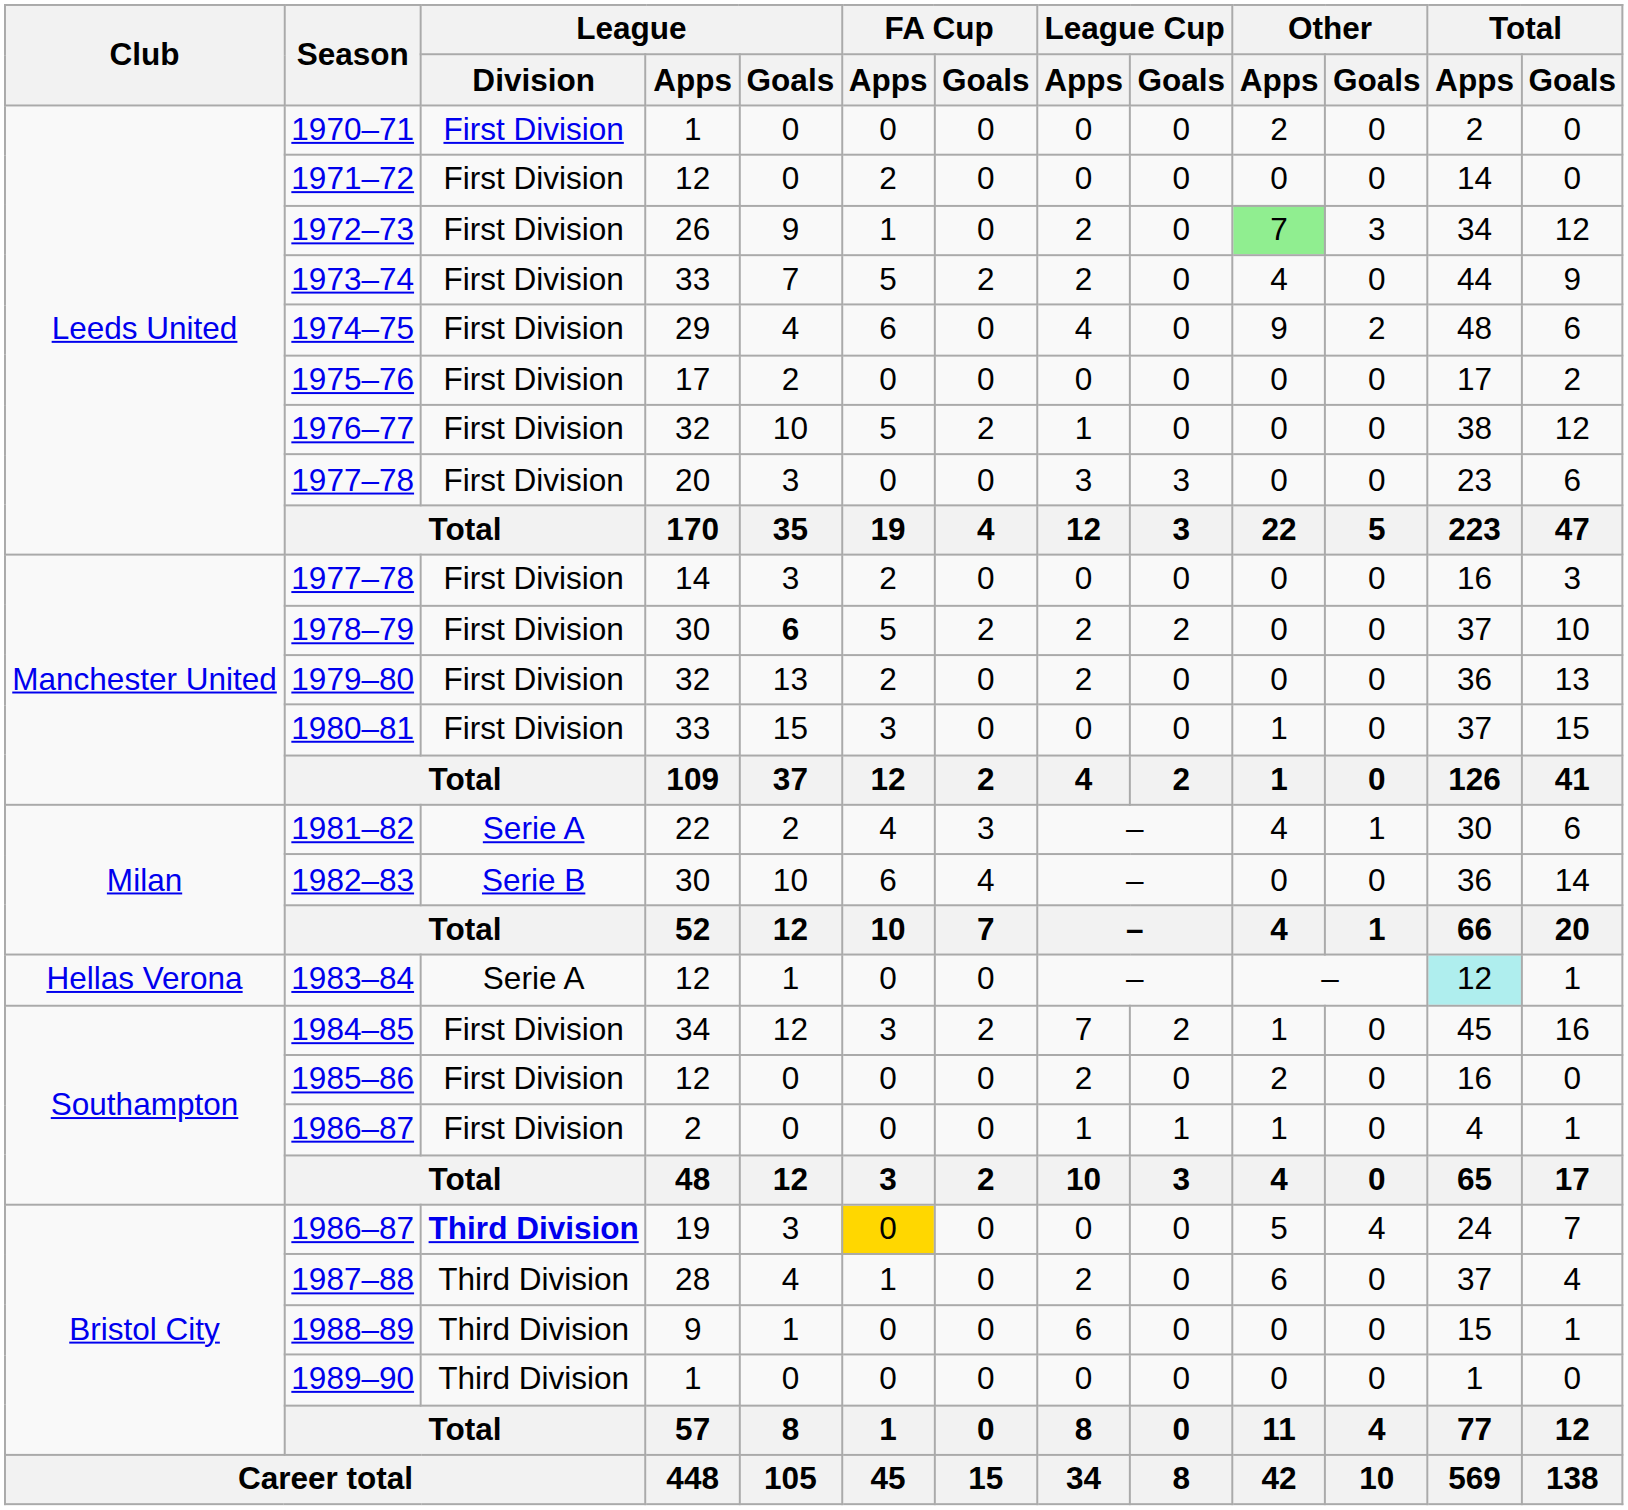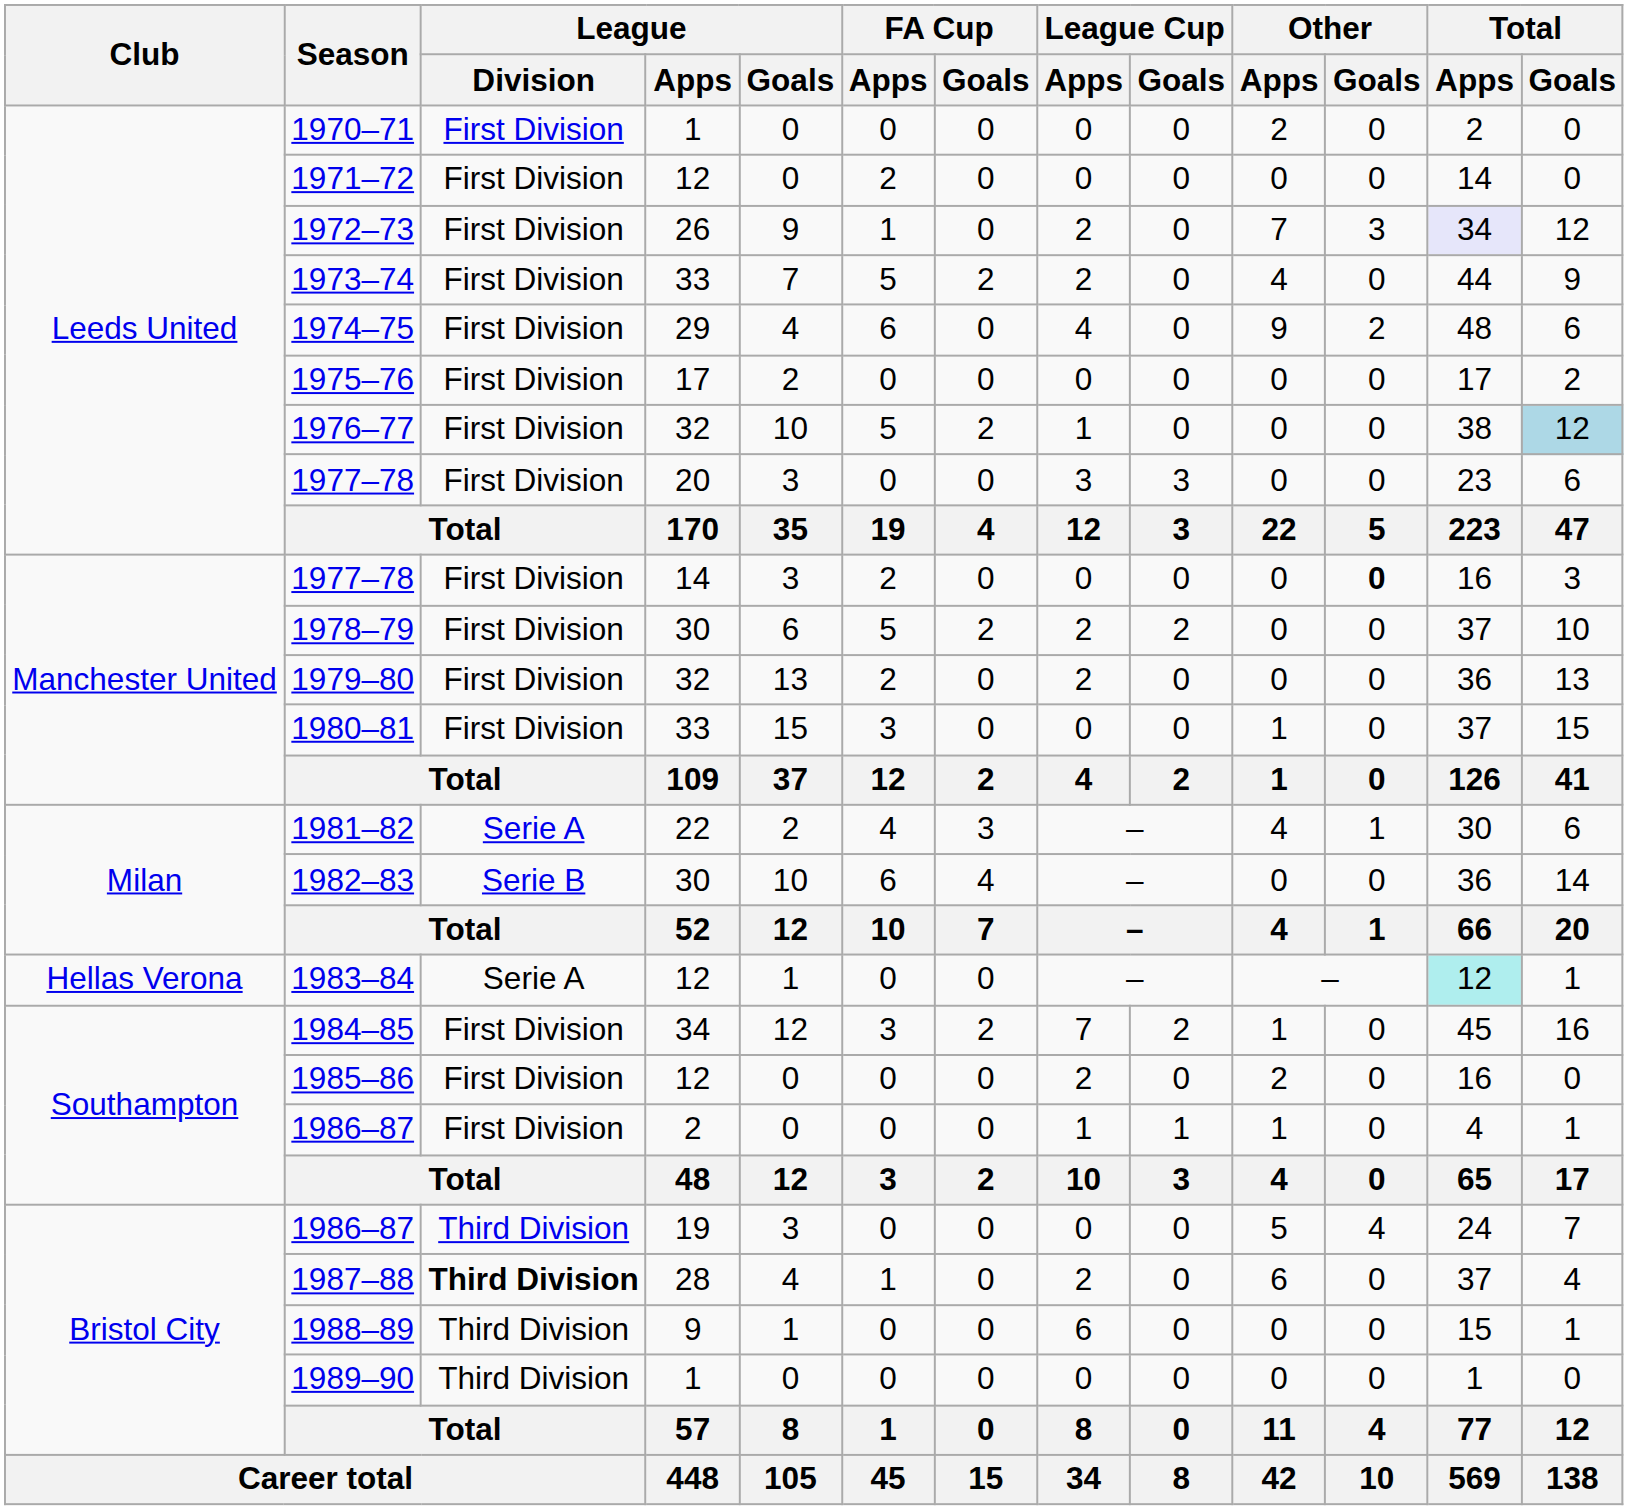(1279, 229) lightgreen background -> (1279, 229) no background
(1474, 229) no background -> (1474, 229) lavender background
(1572, 429) no background -> (1572, 429) lightblue background
(1377, 579) normal -> (1377, 579) bold
(790, 629) bold -> (790, 629) normal
(534, 1229) bold -> (534, 1229) normal
(888, 1229) gold background -> (888, 1229) no background
(534, 1279) normal -> (534, 1279) bold
